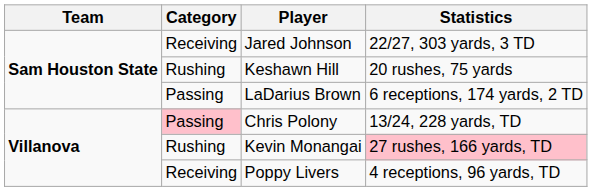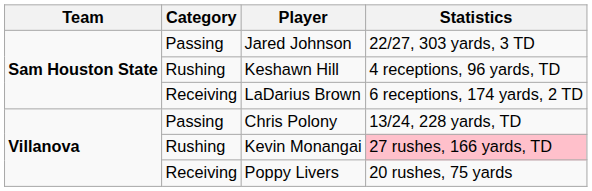(201, 43) Receiving -> (194, 43) Passing
(441, 69) 20 rushes, 75 yards -> (465, 69) 4 receptions, 96 yards, TD
(194, 95) Passing -> (201, 95) Receiving
(194, 121) pink background -> (194, 121) no background
(465, 173) 4 receptions, 96 yards, TD -> (441, 173) 20 rushes, 75 yards
